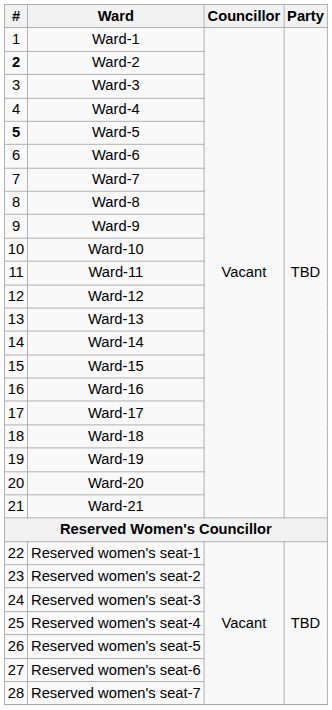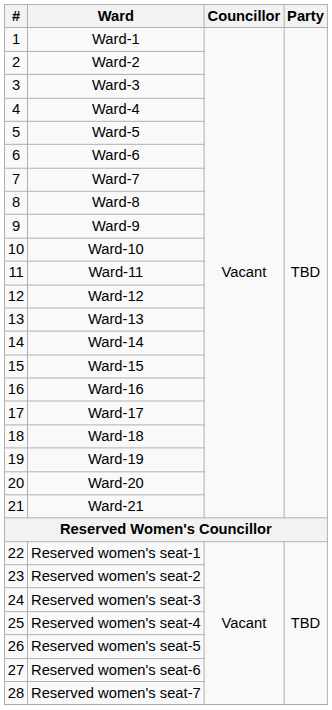(16, 62) bold -> (16, 62) normal
(16, 132) bold -> (16, 132) normal
